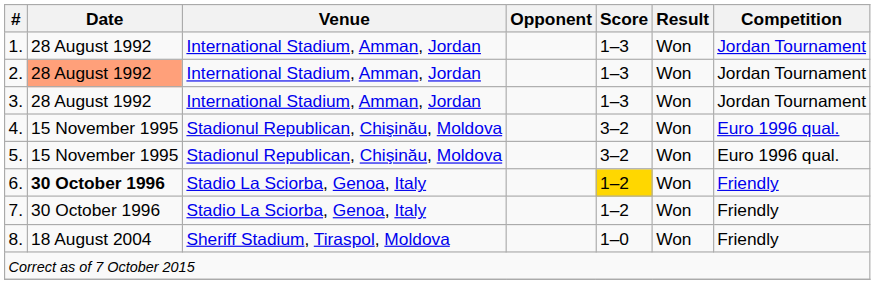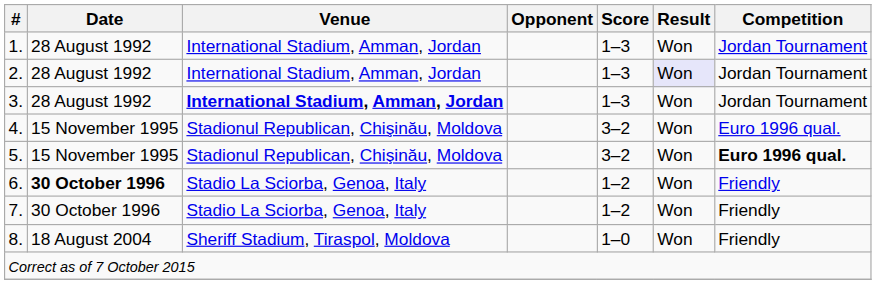(91, 73) lightsalmon background -> (91, 73) no background
(674, 73) no background -> (675, 73) lavender background
(334, 101) normal -> (345, 101) bold
(778, 156) normal -> (782, 156) bold
(614, 183) gold background -> (616, 183) no background
